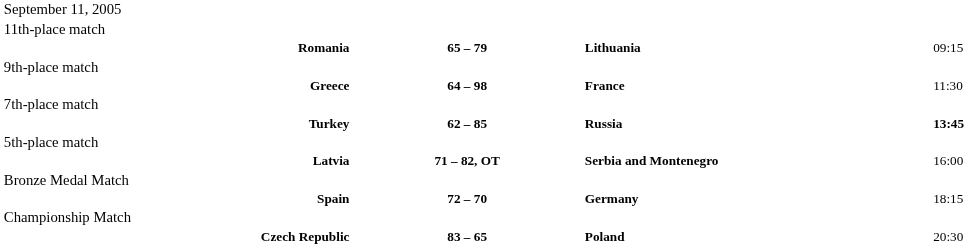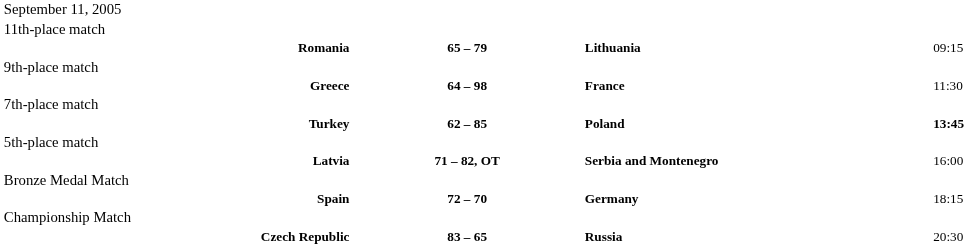(604, 123) Russia -> (605, 123) Poland
(605, 236) Poland -> (604, 236) Russia
